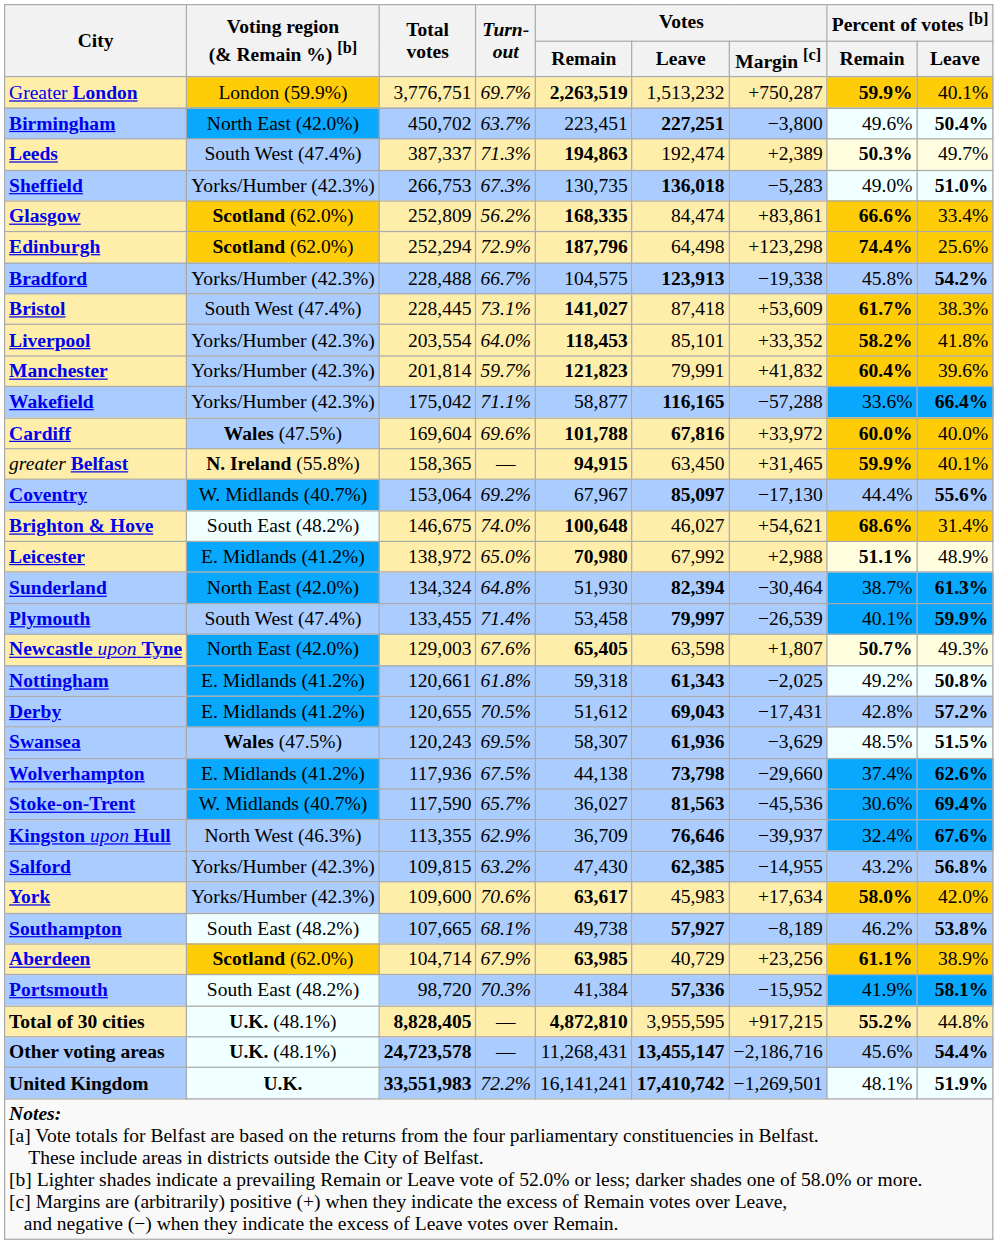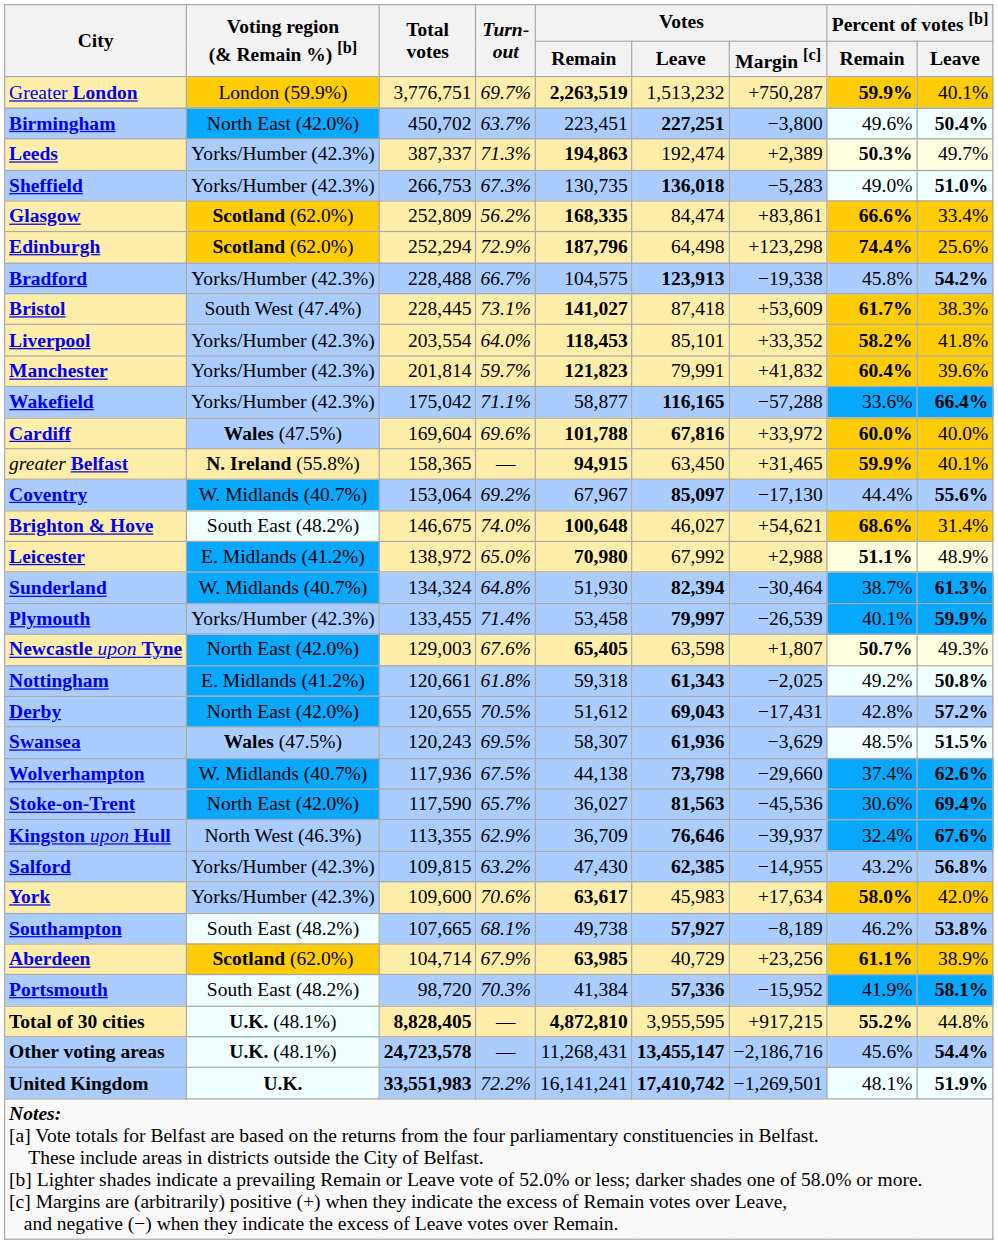(283, 154) South West (47.4%) -> (283, 154) Yorks/Humber (42.3%)
(283, 587) North East (42.0%) -> (283, 587) W. Midlands (40.7%)
(283, 618) South West (47.4%) -> (283, 618) Yorks/Humber (42.3%)
(283, 711) E. Midlands (41.2%) -> (283, 711) North East (42.0%)
(283, 773) E. Midlands (41.2%) -> (283, 773) W. Midlands (40.7%)
(283, 804) W. Midlands (40.7%) -> (283, 804) North East (42.0%)
